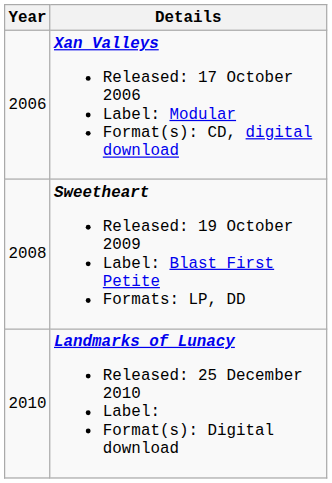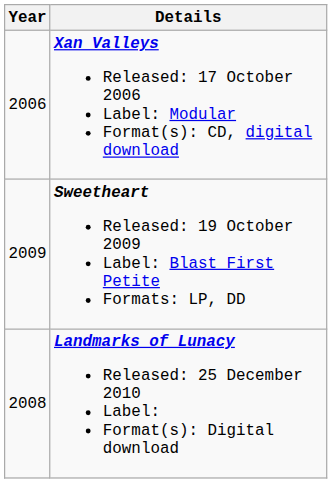(27, 254) 2008 -> (27, 254) 2009
(27, 403) 2010 -> (27, 403) 2008
